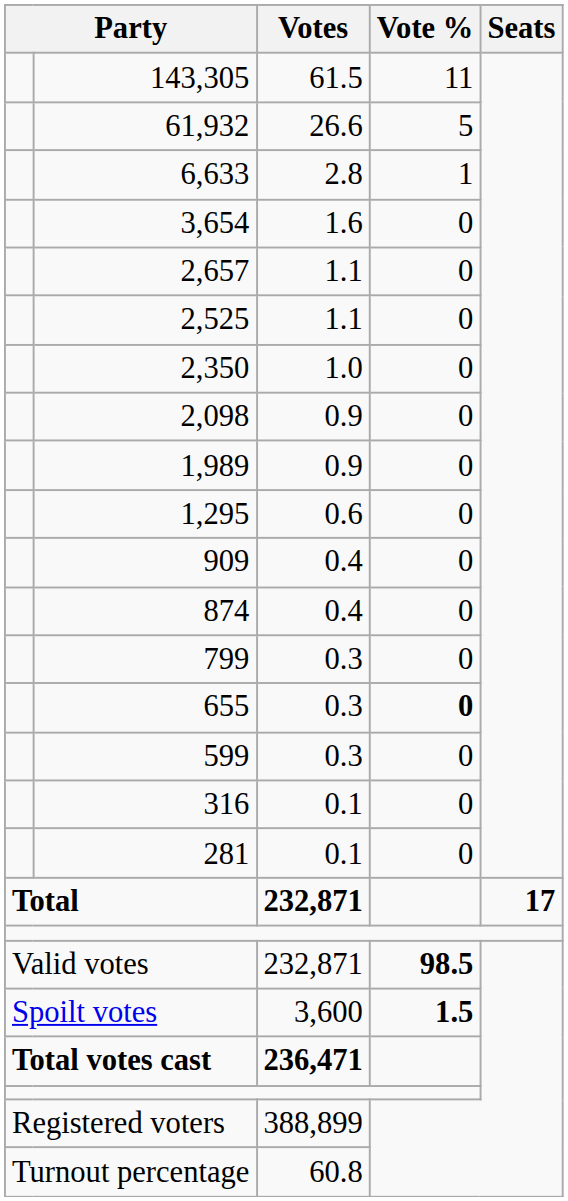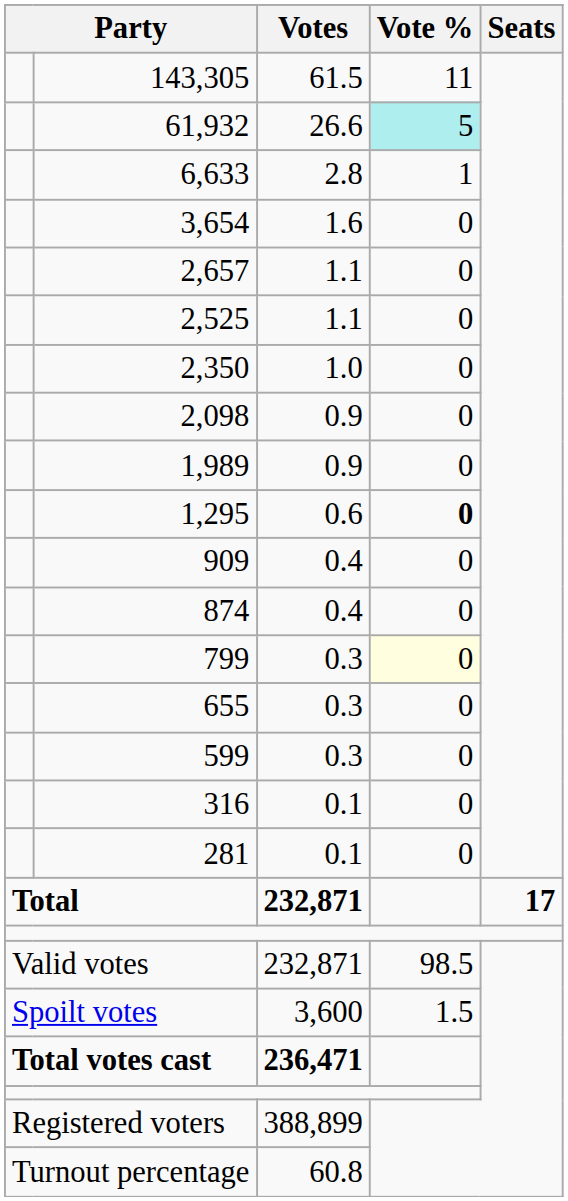(466, 125) no background -> (466, 125) paleturquoise background
(466, 513) normal -> (466, 513) bold
(466, 658) no background -> (466, 658) lightyellow background
(466, 707) bold -> (466, 707) normal
(447, 963) bold -> (447, 963) normal
(454, 1012) bold -> (454, 1012) normal
